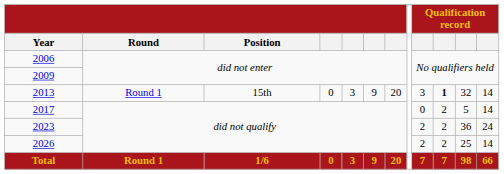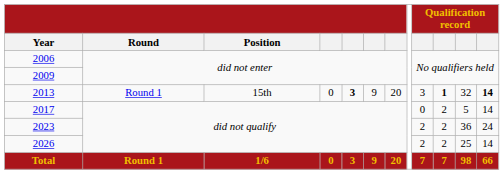(353, 93) normal -> (353, 93) bold
(488, 93) normal -> (488, 93) bold
